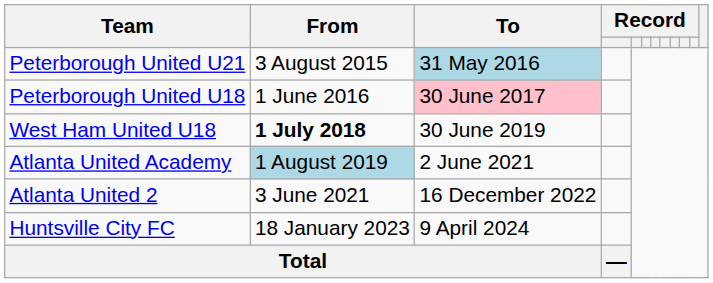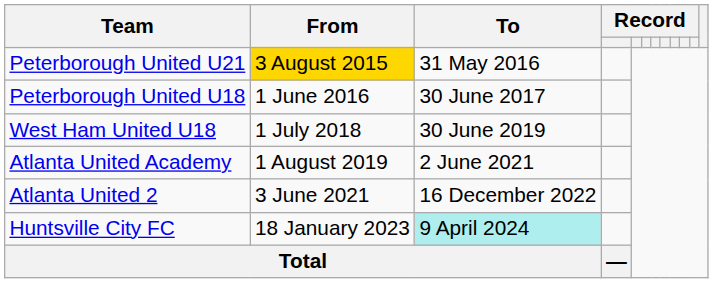(321, 63) no background -> (321, 63) gold background
(480, 63) lightblue background -> (480, 63) no background
(483, 96) pink background -> (483, 96) no background
(310, 129) bold -> (308, 129) normal
(321, 162) lightblue background -> (321, 162) no background
(474, 228) no background -> (474, 228) paleturquoise background
